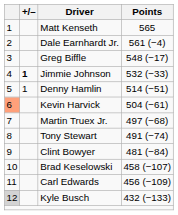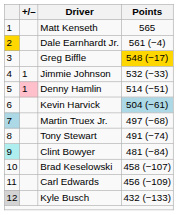(9, 43) no background -> (9, 43) gold background
(147, 58) no background -> (147, 58) gold background
(25, 74) bold -> (25, 74) normal
(25, 89) no background -> (25, 89) pink background
(9, 105) lightsalmon background -> (9, 105) no background
(147, 105) no background -> (147, 105) lightblue background
(9, 120) no background -> (9, 120) lightblue background
(9, 151) no background -> (9, 151) paleturquoise background
